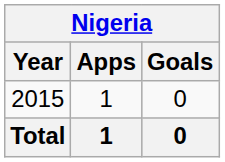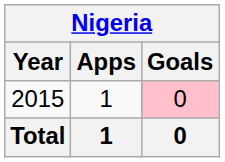(180, 99) no background -> (180, 99) pink background
